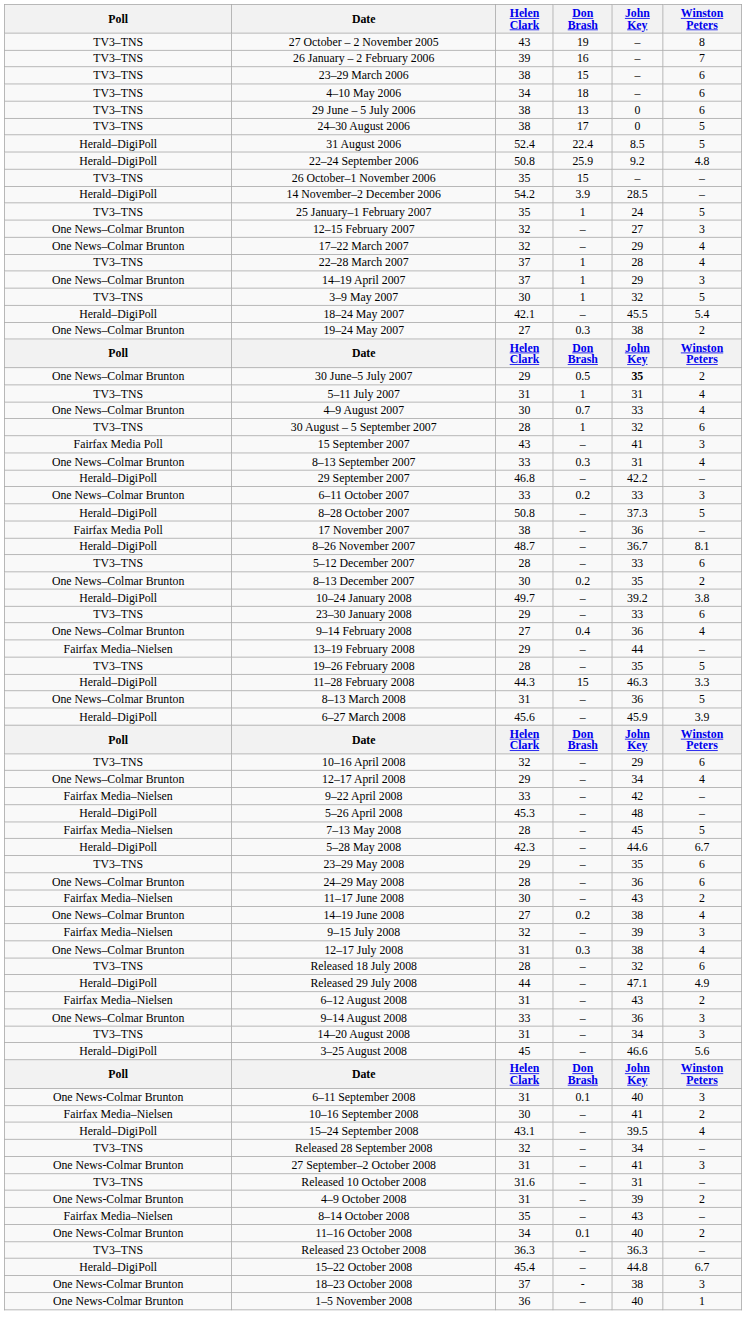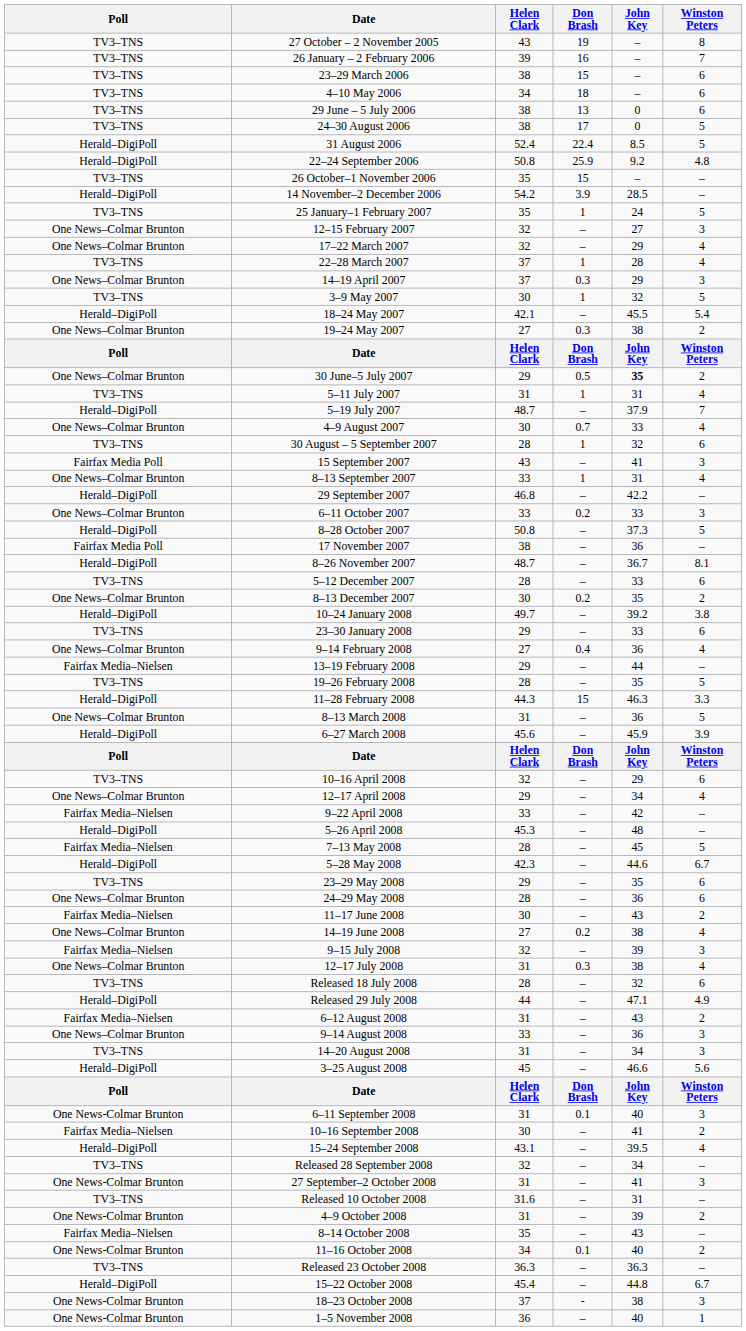(583, 280) 1 -> (583, 280) 0.3
+ row: (364, 411)
(583, 462) 0.3 -> (583, 479) 1
